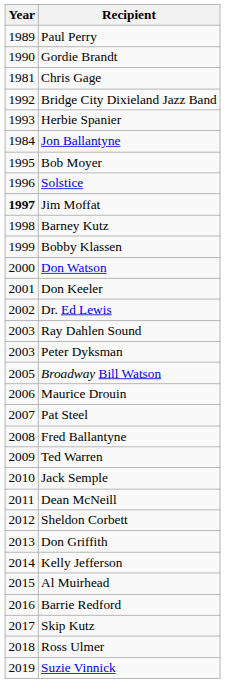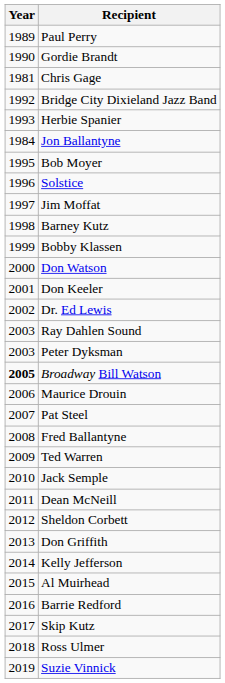(22, 204) bold -> (22, 204) normal
(22, 373) normal -> (22, 373) bold
